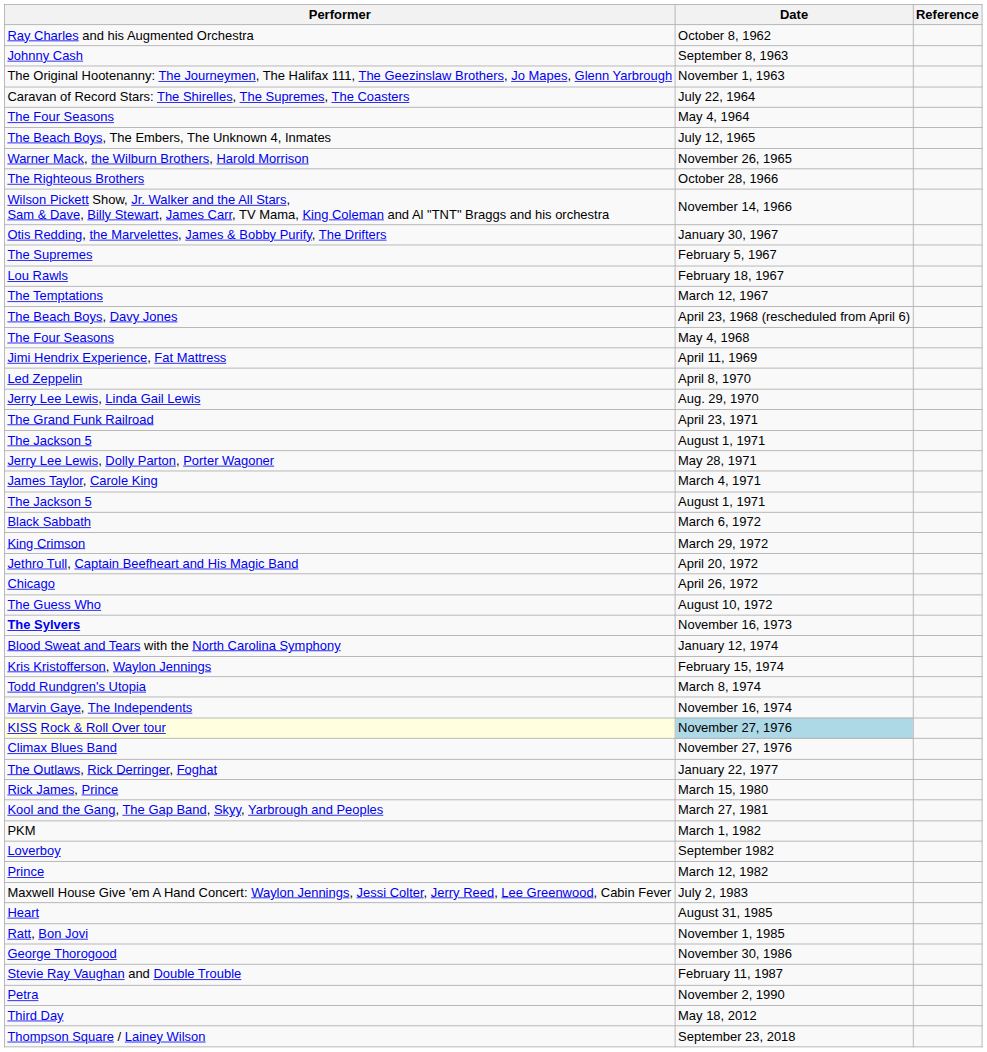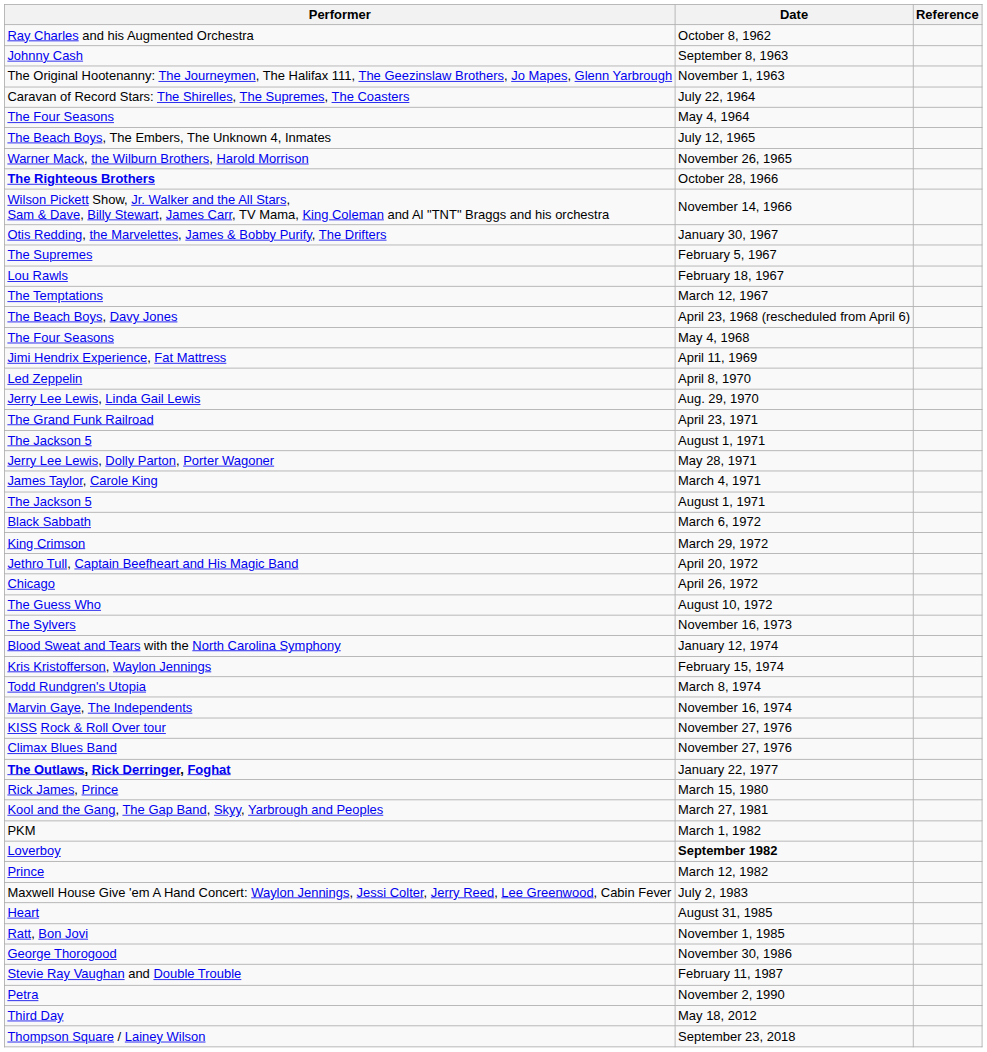(76, 179) normal -> (81, 179) bold
(44, 625) bold -> (42, 625) normal
(87, 728) lightyellow background -> (87, 728) no background
(735, 728) lightblue background -> (735, 728) no background
(112, 769) normal -> (119, 769) bold
(726, 851) normal -> (728, 851) bold
